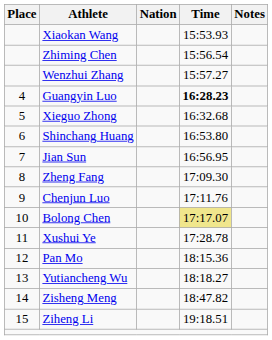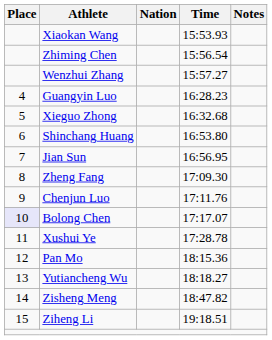(205, 95) bold -> (205, 95) normal
(22, 217) no background -> (22, 217) lavender background
(205, 217) khaki background -> (205, 217) no background
